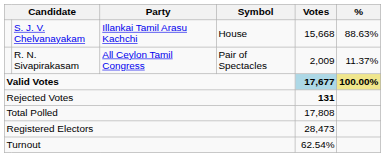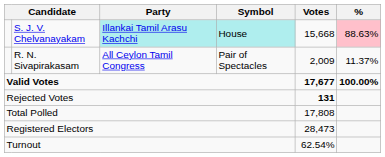(145, 33) no background -> (145, 33) paleturquoise background
(233, 33) no background -> (233, 33) paleturquoise background
(362, 33) no background -> (362, 33) pink background
(319, 81) lightblue background -> (319, 81) no background
(359, 81) khaki background -> (359, 81) no background
